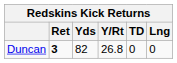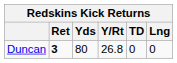(81, 49) 82 -> (81, 49) 80
